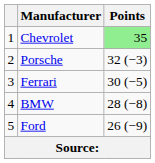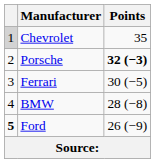(11, 37) no background -> (11, 37) lightgrey background
(140, 37) lightgreen background -> (141, 37) no background
(127, 59) normal -> (127, 59) bold
(11, 125) normal -> (11, 125) bold
